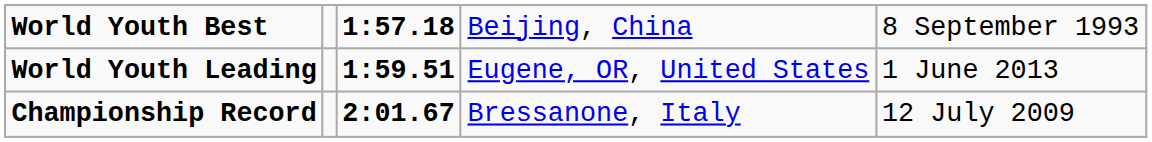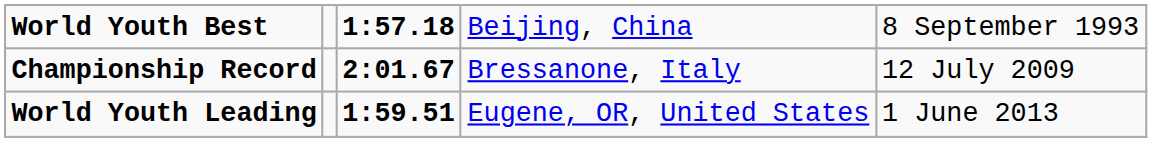rows swapped: (164, 114) <-> (164, 70)
